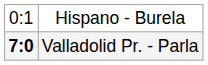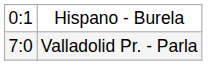(21, 45) bold -> (21, 45) normal
